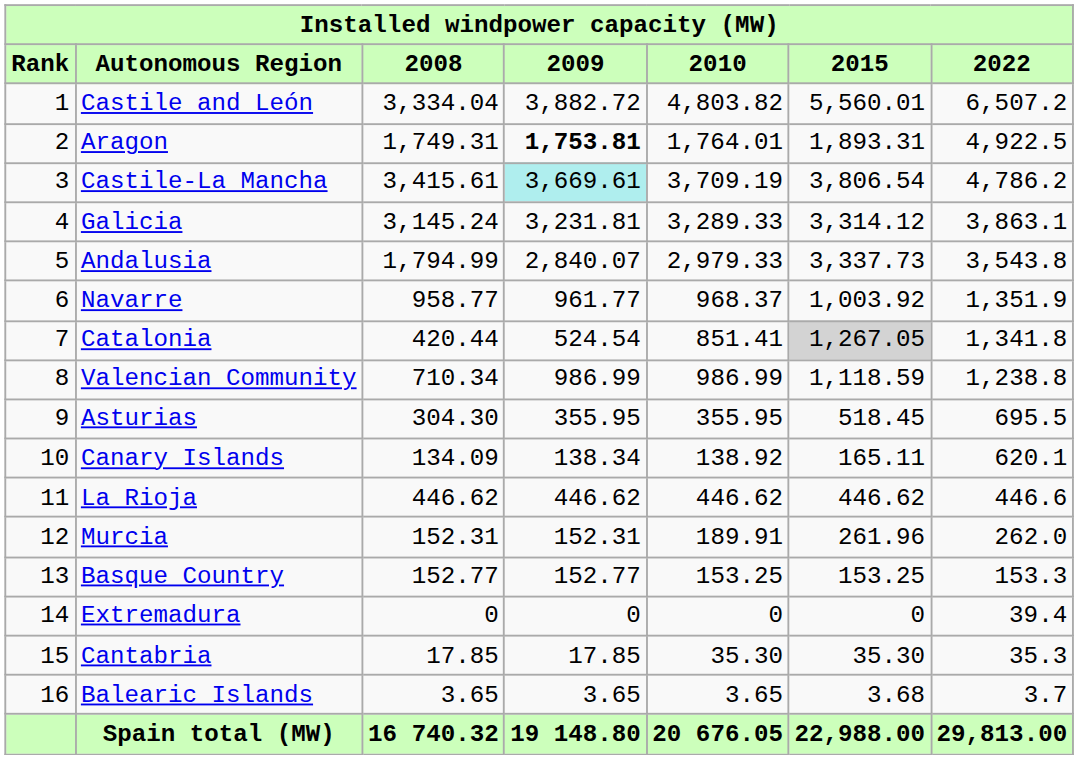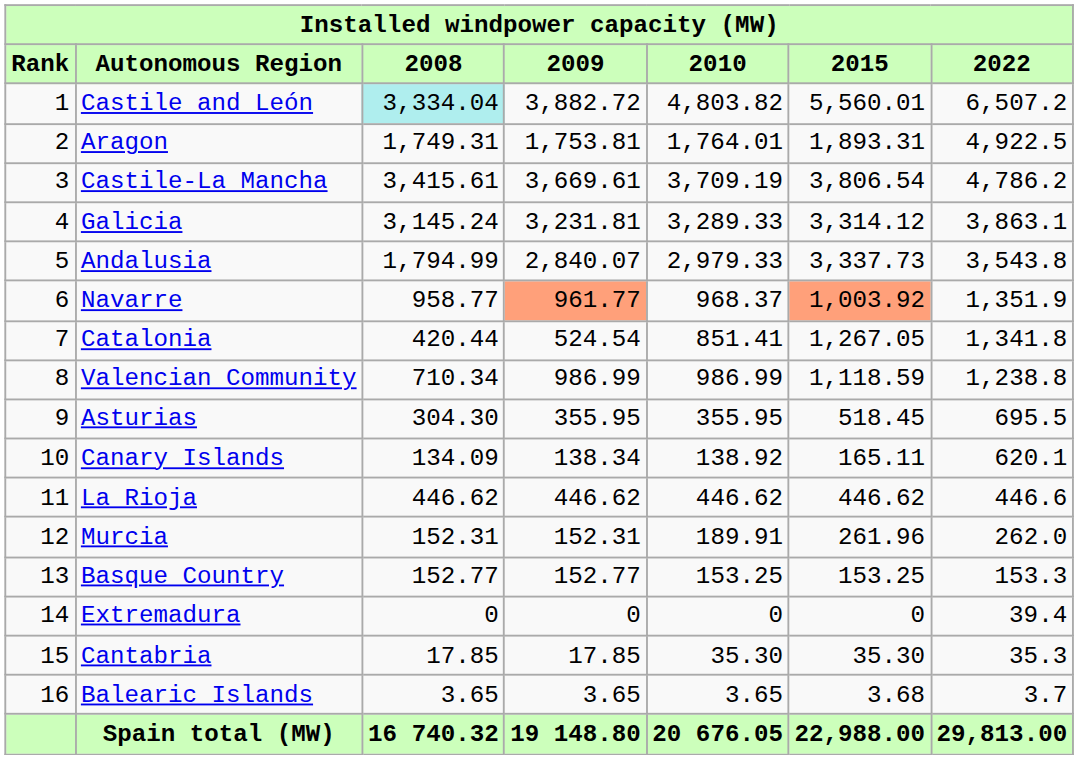(441, 104) no background -> (441, 104) paleturquoise background
(583, 143) bold -> (583, 143) normal
(583, 182) paleturquoise background -> (583, 182) no background
(597, 301) no background -> (597, 301) lightsalmon background
(867, 301) no background -> (867, 301) lightsalmon background
(867, 340) lightgrey background -> (867, 340) no background
